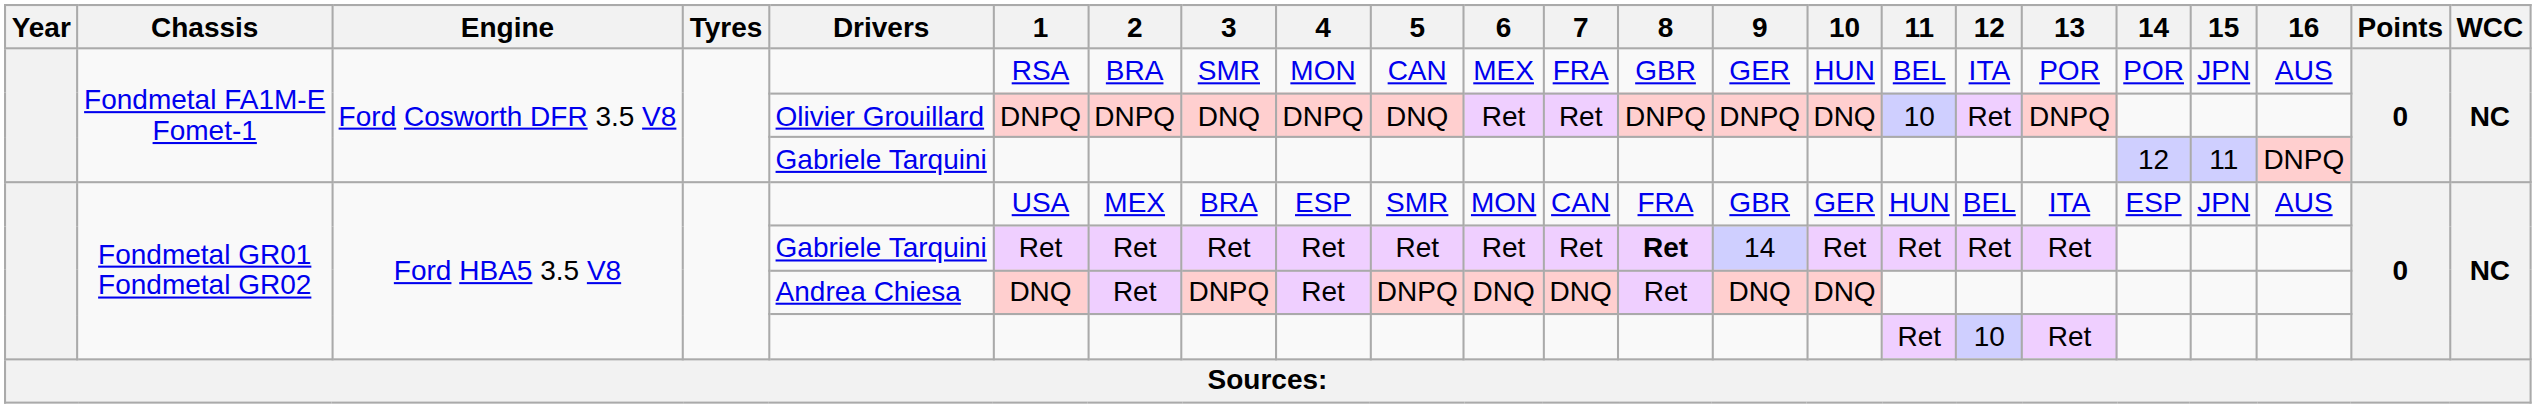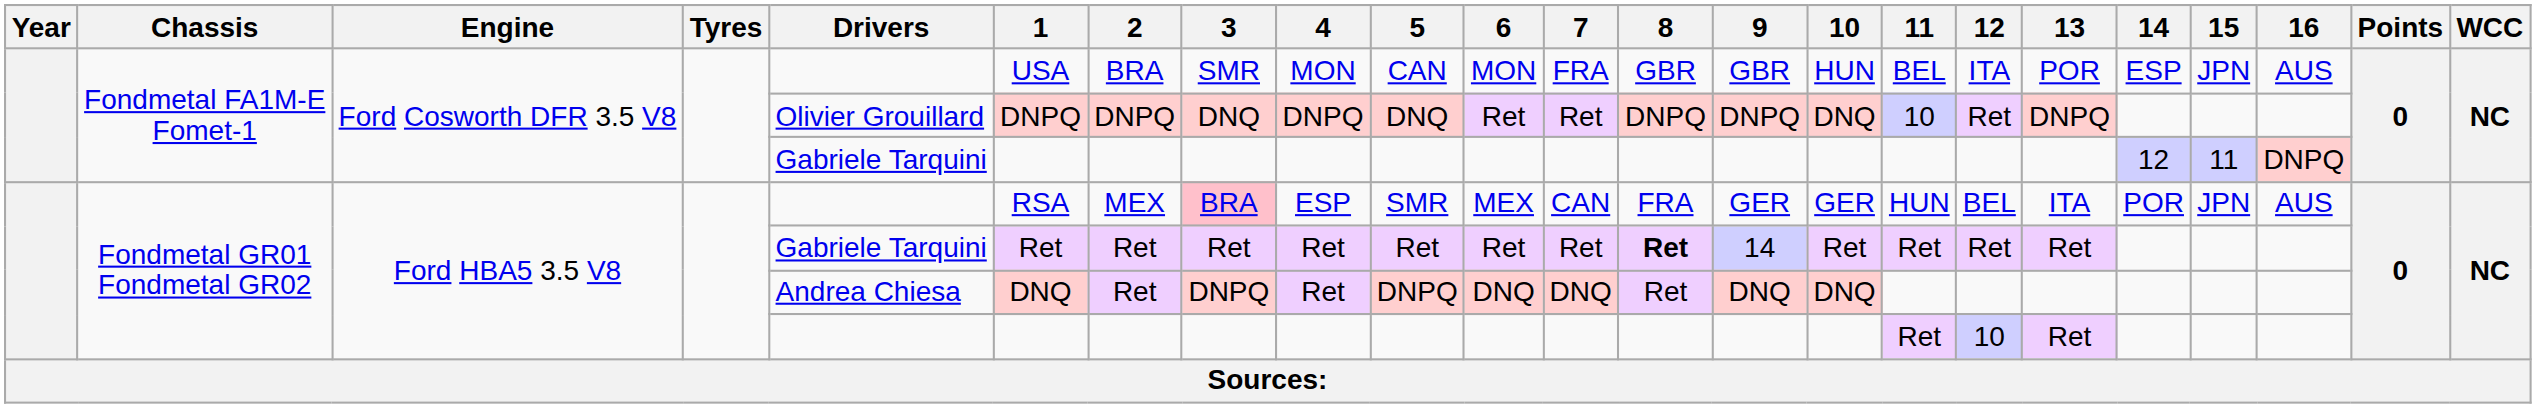(1040, 71) RSA -> (1040, 71) USA
(1504, 71) MEX -> (1504, 71) MON
(1760, 71) GER -> (1760, 71) GBR
(2154, 71) POR -> (2154, 71) ESP
(1040, 203) USA -> (1040, 203) RSA
(1229, 203) no background -> (1229, 203) pink background
(1504, 203) MON -> (1504, 203) MEX
(1760, 203) GBR -> (1760, 203) GER
(2154, 203) ESP -> (2154, 203) POR
